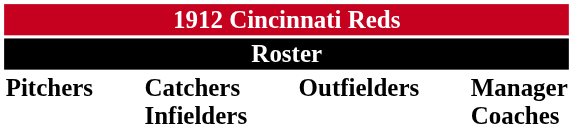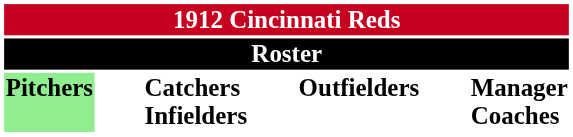(49, 88) no background -> (49, 88) lightgreen background
